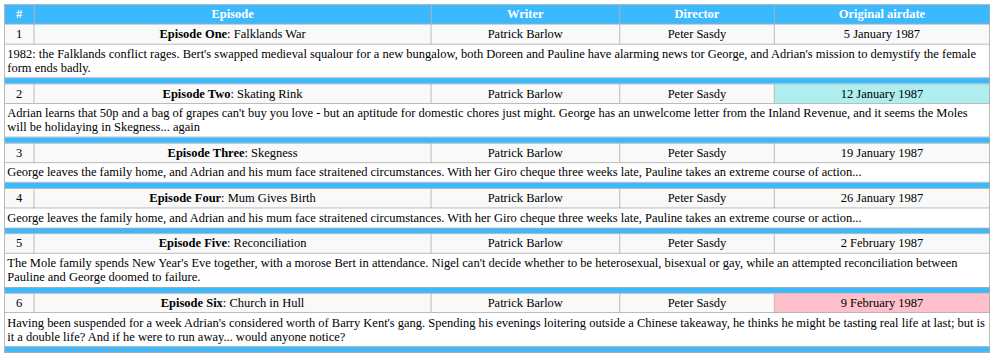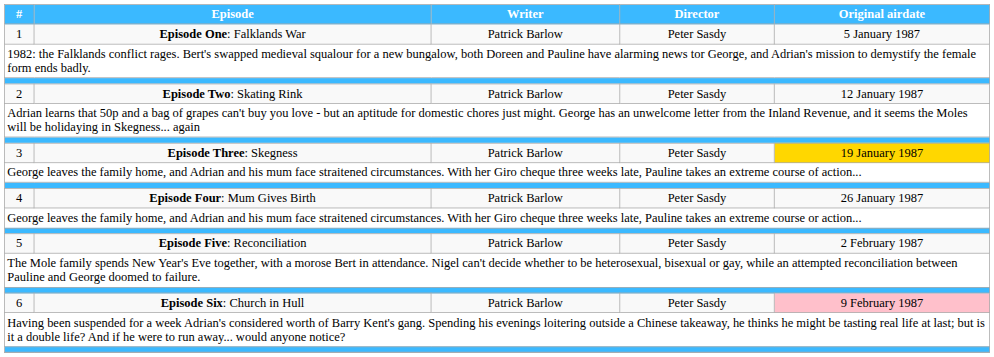(882, 93) paleturquoise background -> (882, 93) no background
(882, 152) no background -> (882, 152) gold background
